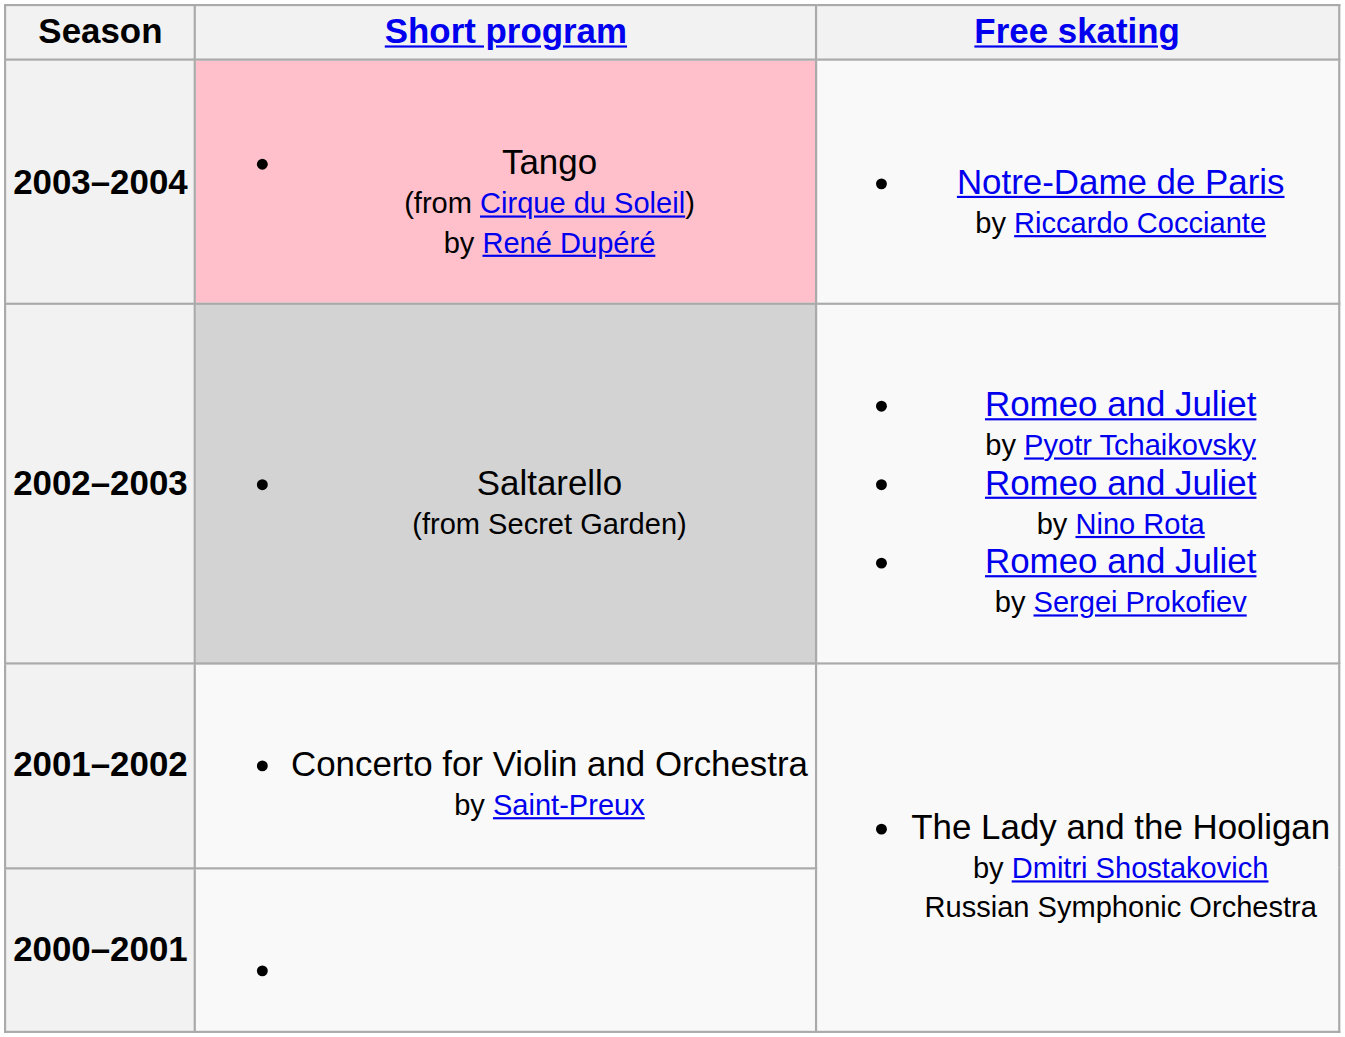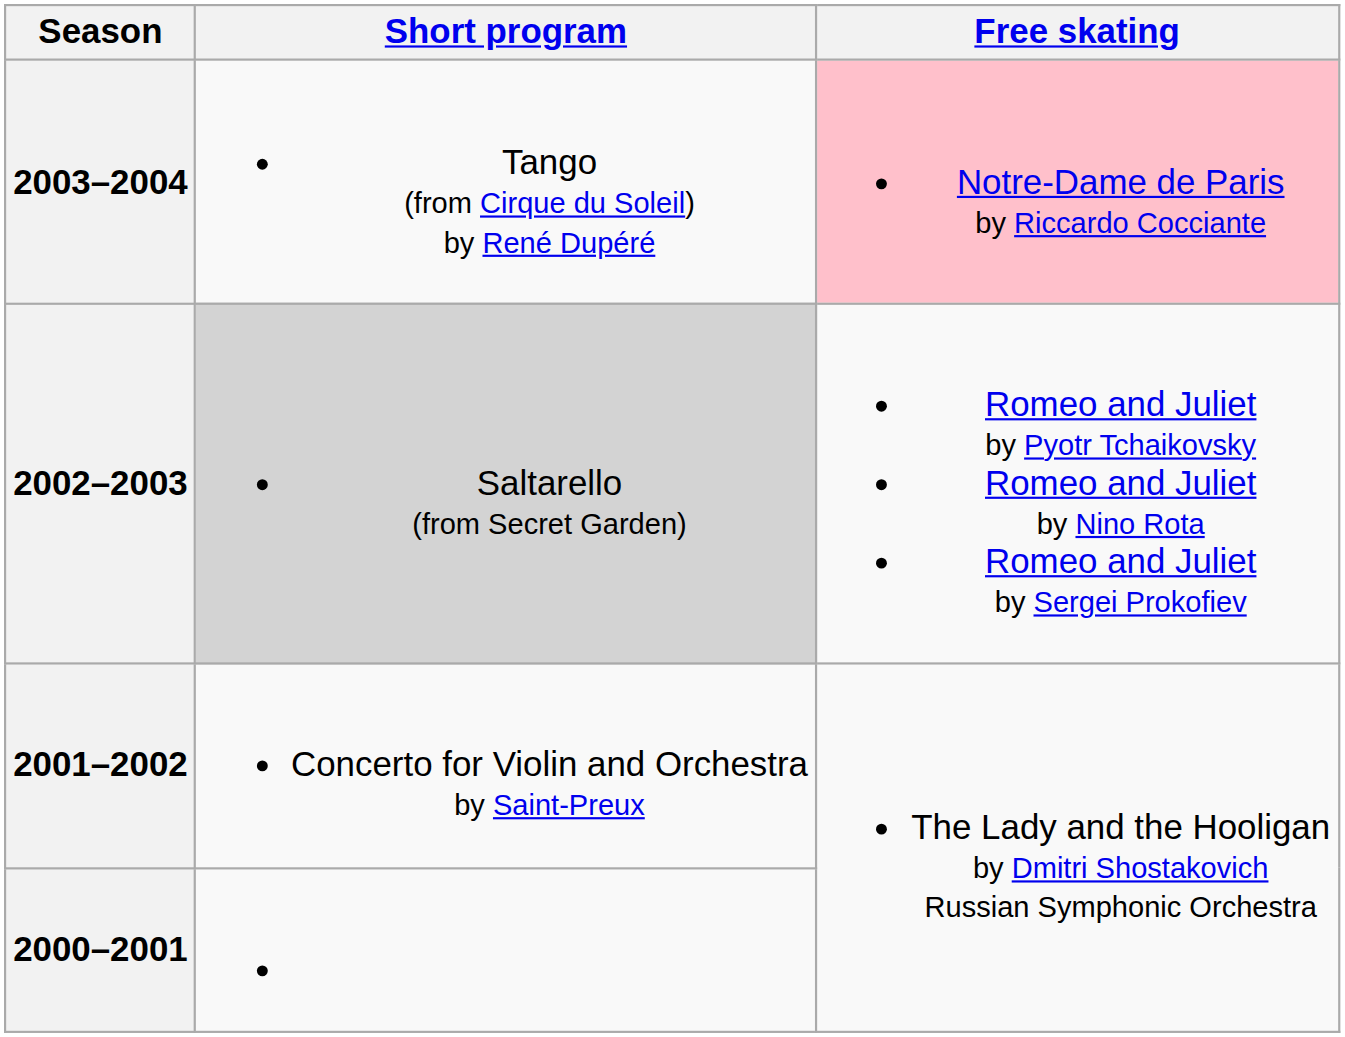(506, 201) pink background -> (506, 201) no background
(1077, 201) no background -> (1077, 201) pink background
